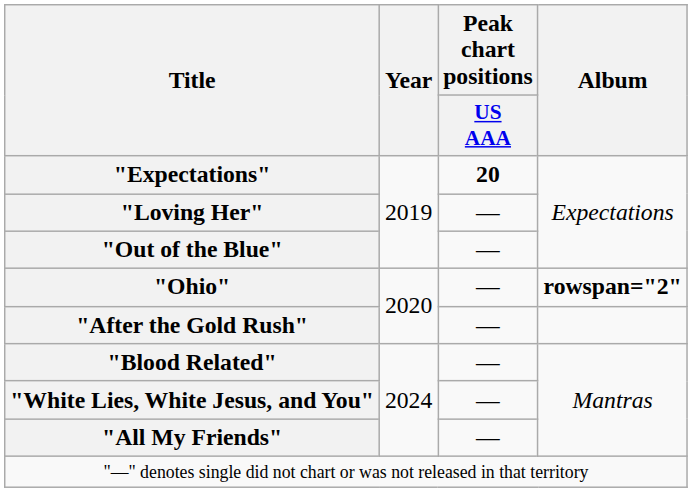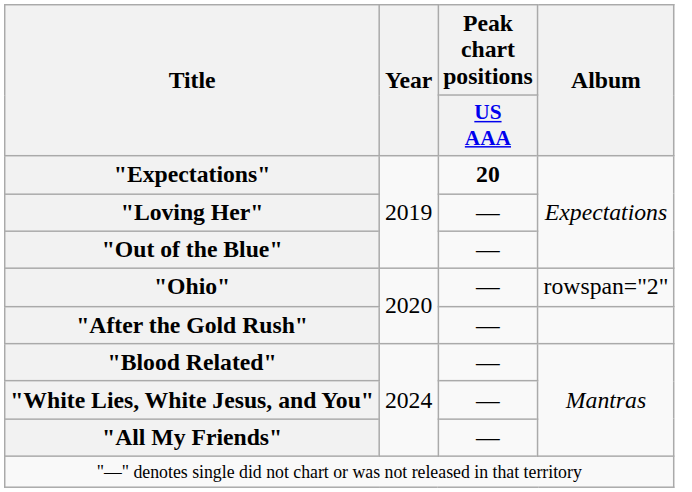(613, 287) bold -> (606, 287) normal
